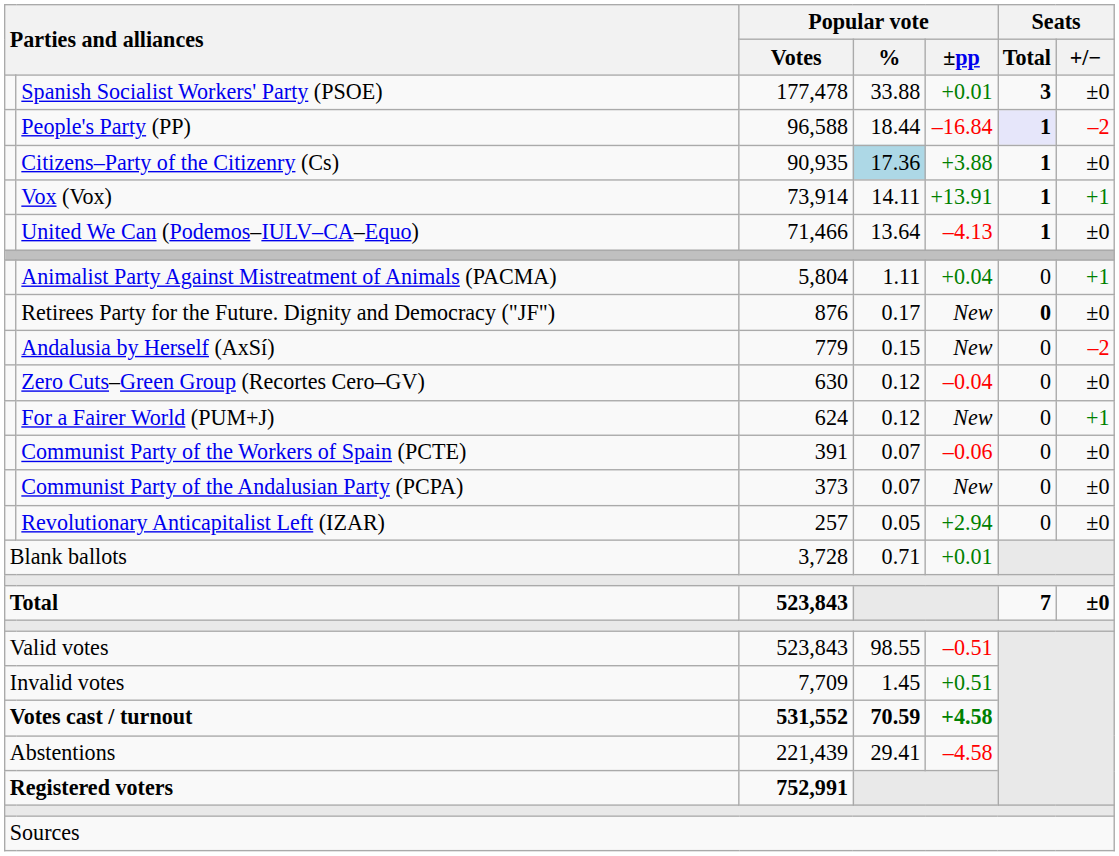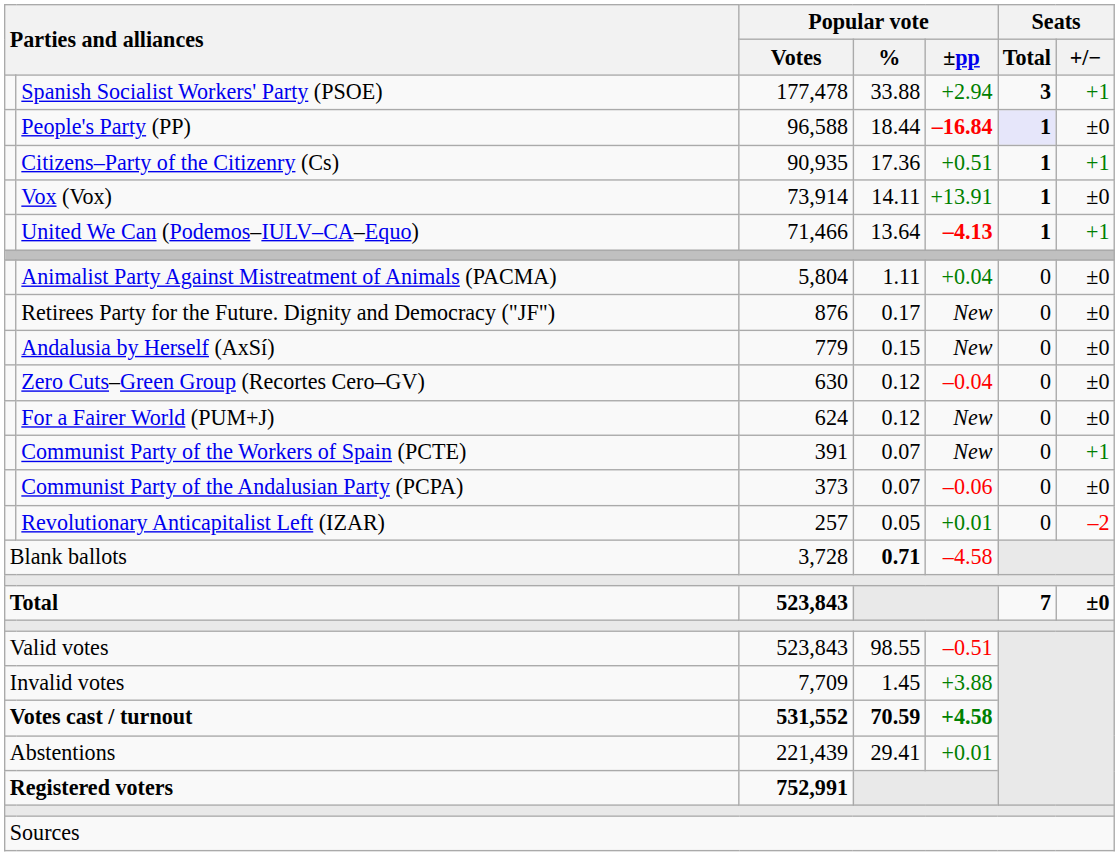(967, 92) +0.01 -> (967, 92) +2.94
(1098, 92) ±0 -> (1098, 92) +1
(962, 127) normal -> (962, 127) bold
(1098, 127) –2 -> (1098, 127) ±0
(895, 162) lightblue background -> (895, 162) no background
(967, 162) +3.88 -> (967, 162) +0.51
(1098, 162) ±0 -> (1098, 162) +1
(1098, 197) +1 -> (1098, 197) ±0
(968, 232) normal -> (968, 232) bold
(1098, 232) ±0 -> (1098, 232) +1
(1098, 277) +1 -> (1098, 277) ±0
(1046, 312) bold -> (1046, 312) normal
(1098, 347) –2 -> (1098, 347) ±0
(1098, 417) +1 -> (1098, 417) ±0
(968, 452) –0.06 -> (973, 452) New
(1098, 452) ±0 -> (1098, 452) +1
(973, 487) New -> (968, 487) –0.06
(967, 522) +2.94 -> (967, 522) +0.01
(1098, 522) ±0 -> (1098, 522) –2
(901, 557) normal -> (901, 557) bold
(967, 557) +0.01 -> (968, 557) –4.58
(967, 682) +0.51 -> (967, 682) +3.88
(968, 752) –4.58 -> (967, 752) +0.01
